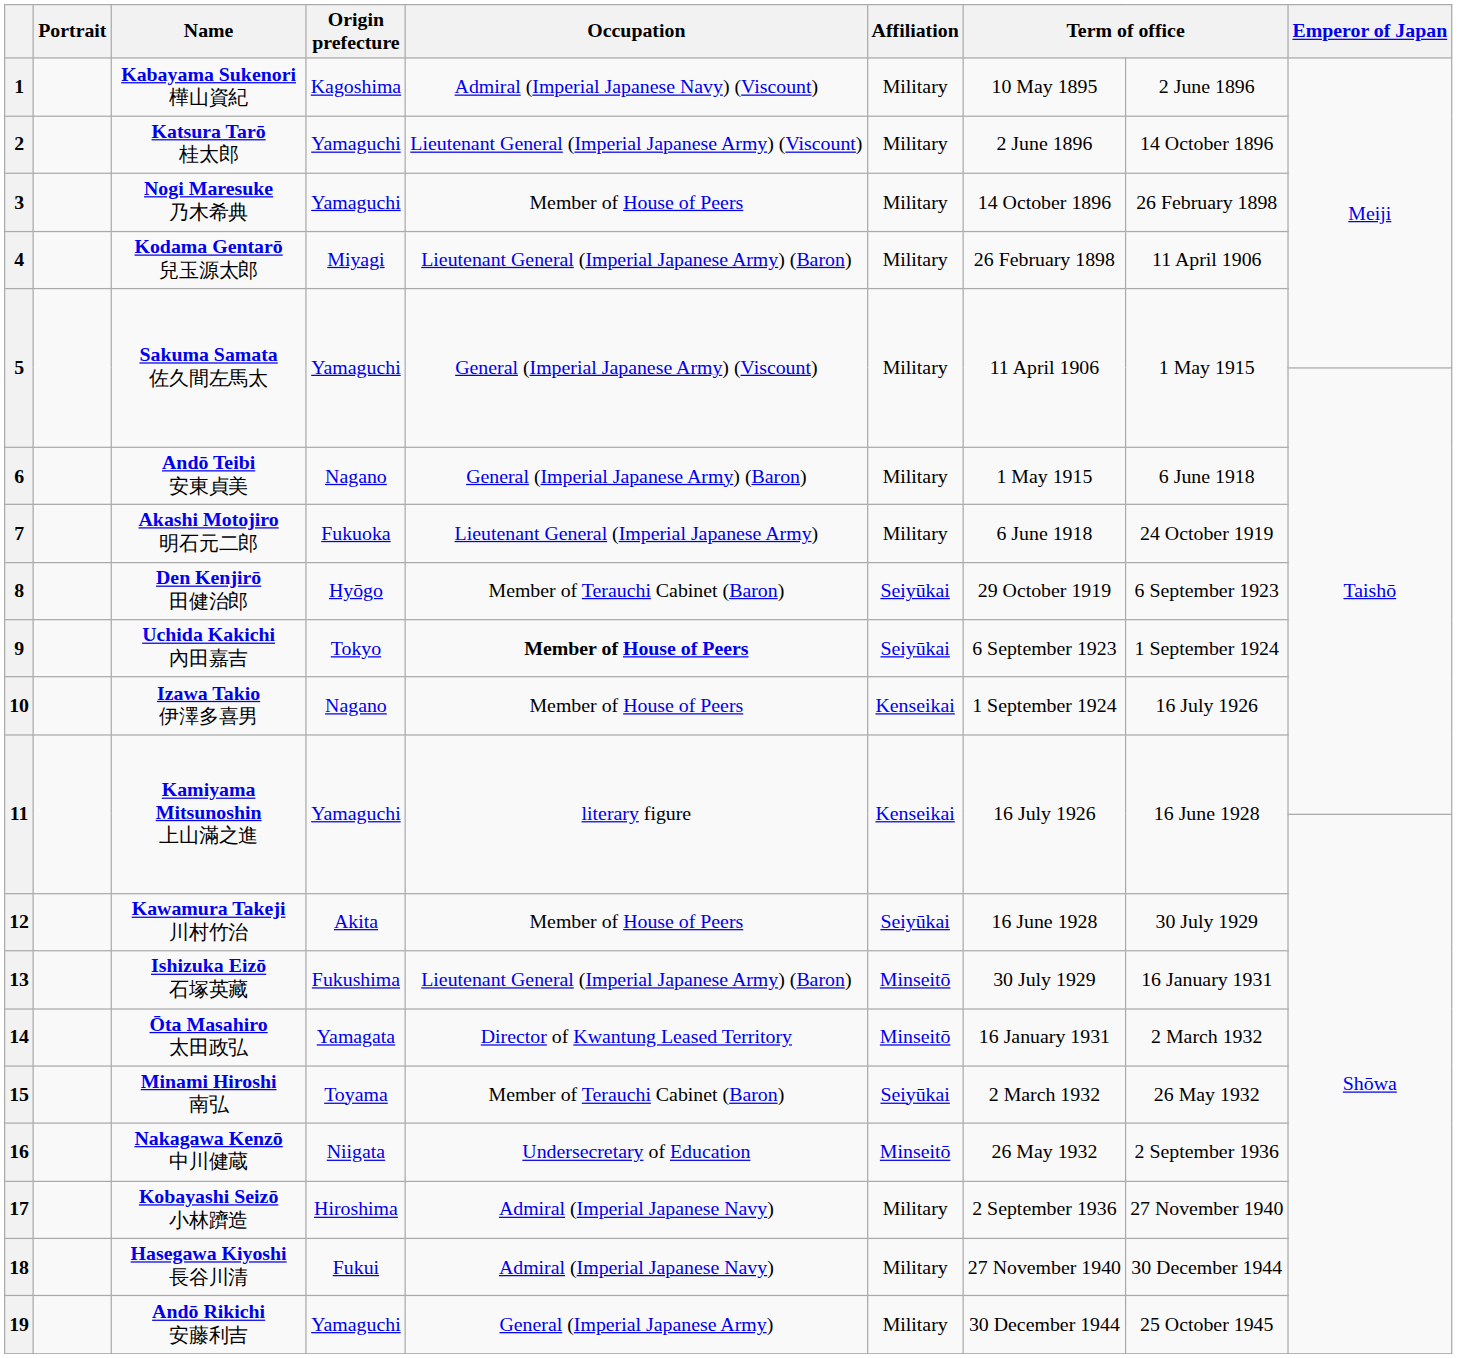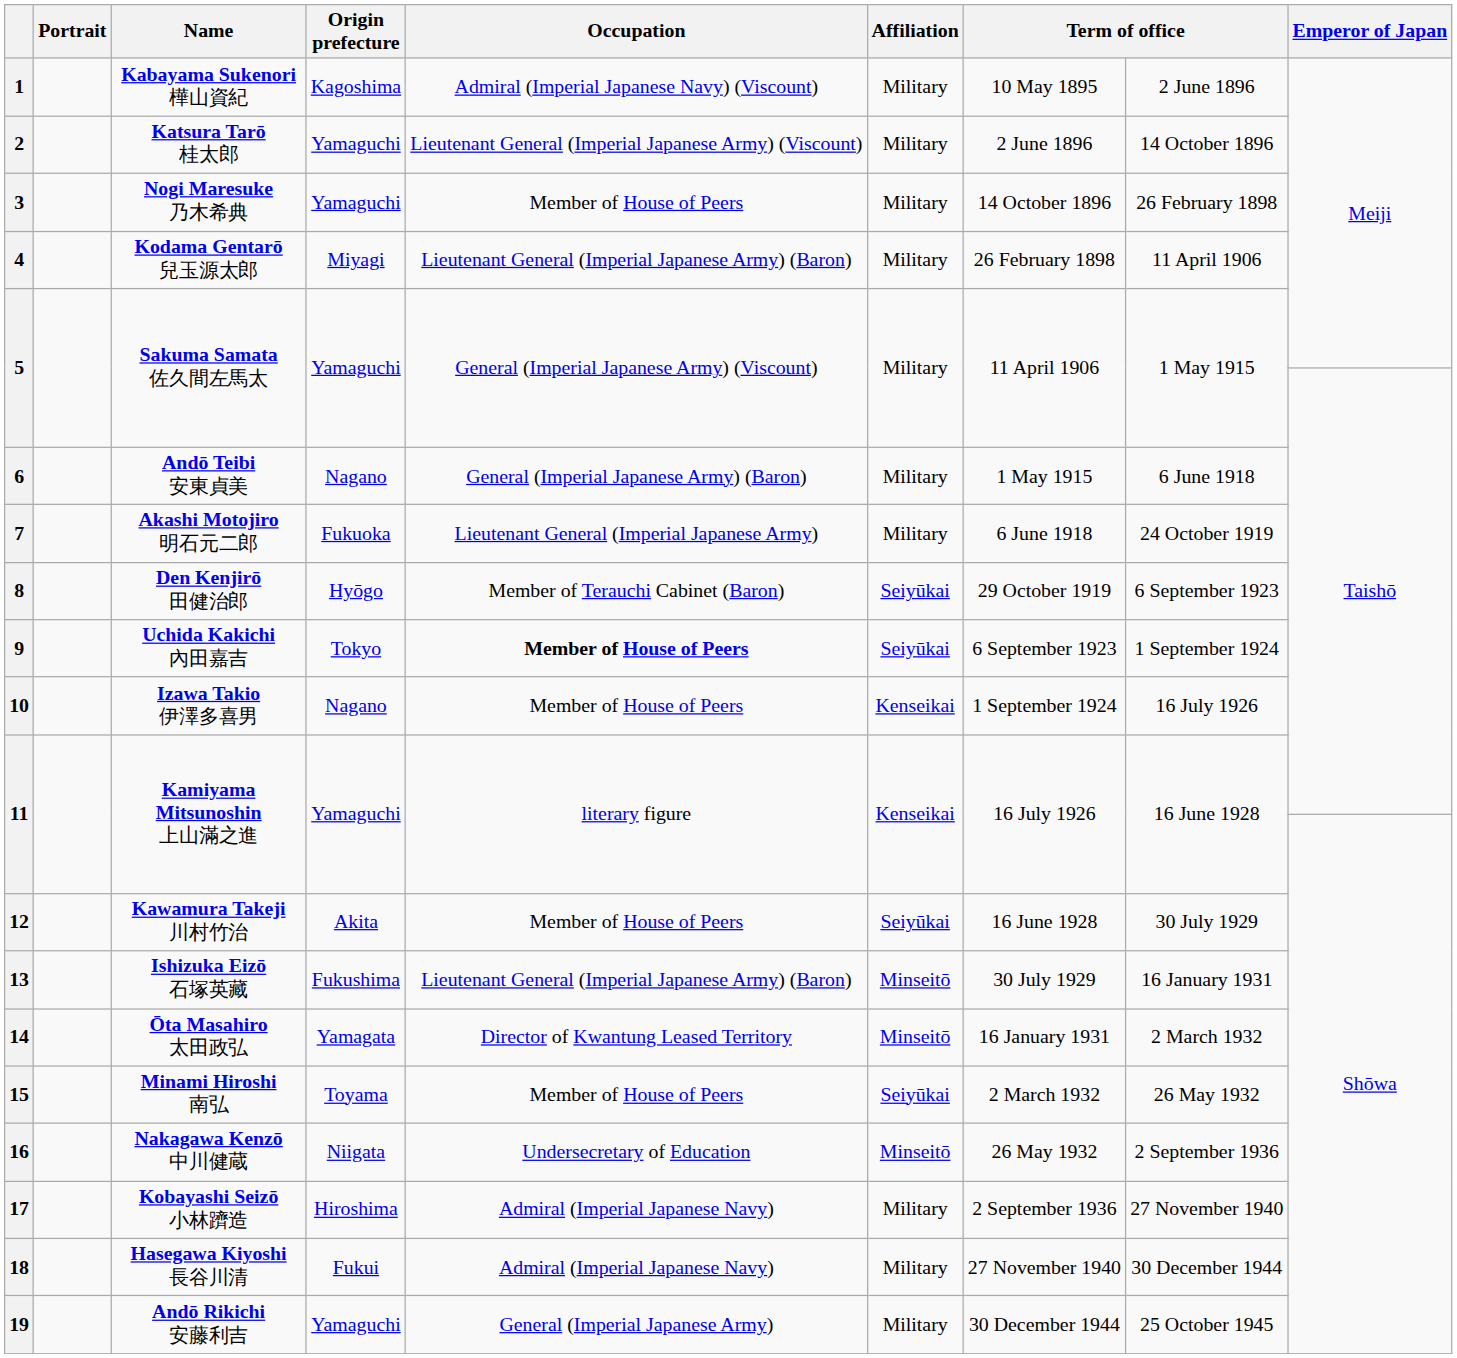(636, 1094) Member of Terauchi Cabinet (Baron) -> (636, 1094) Member of House of Peers
